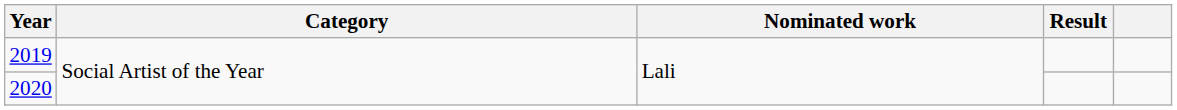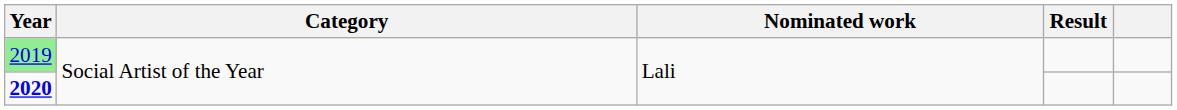(31, 54) no background -> (31, 54) lightgreen background
(31, 88) normal -> (31, 88) bold
